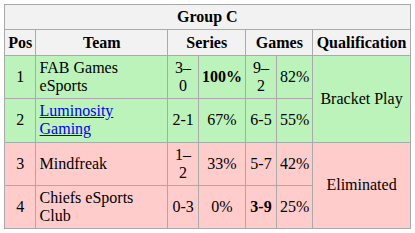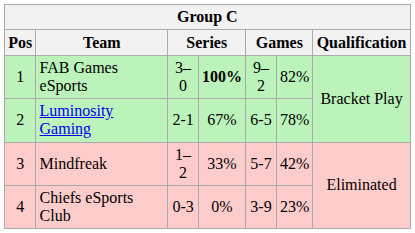(295, 120) 55% -> (295, 120) 78%
(261, 207) bold -> (261, 207) normal
(295, 207) 25% -> (295, 207) 23%
